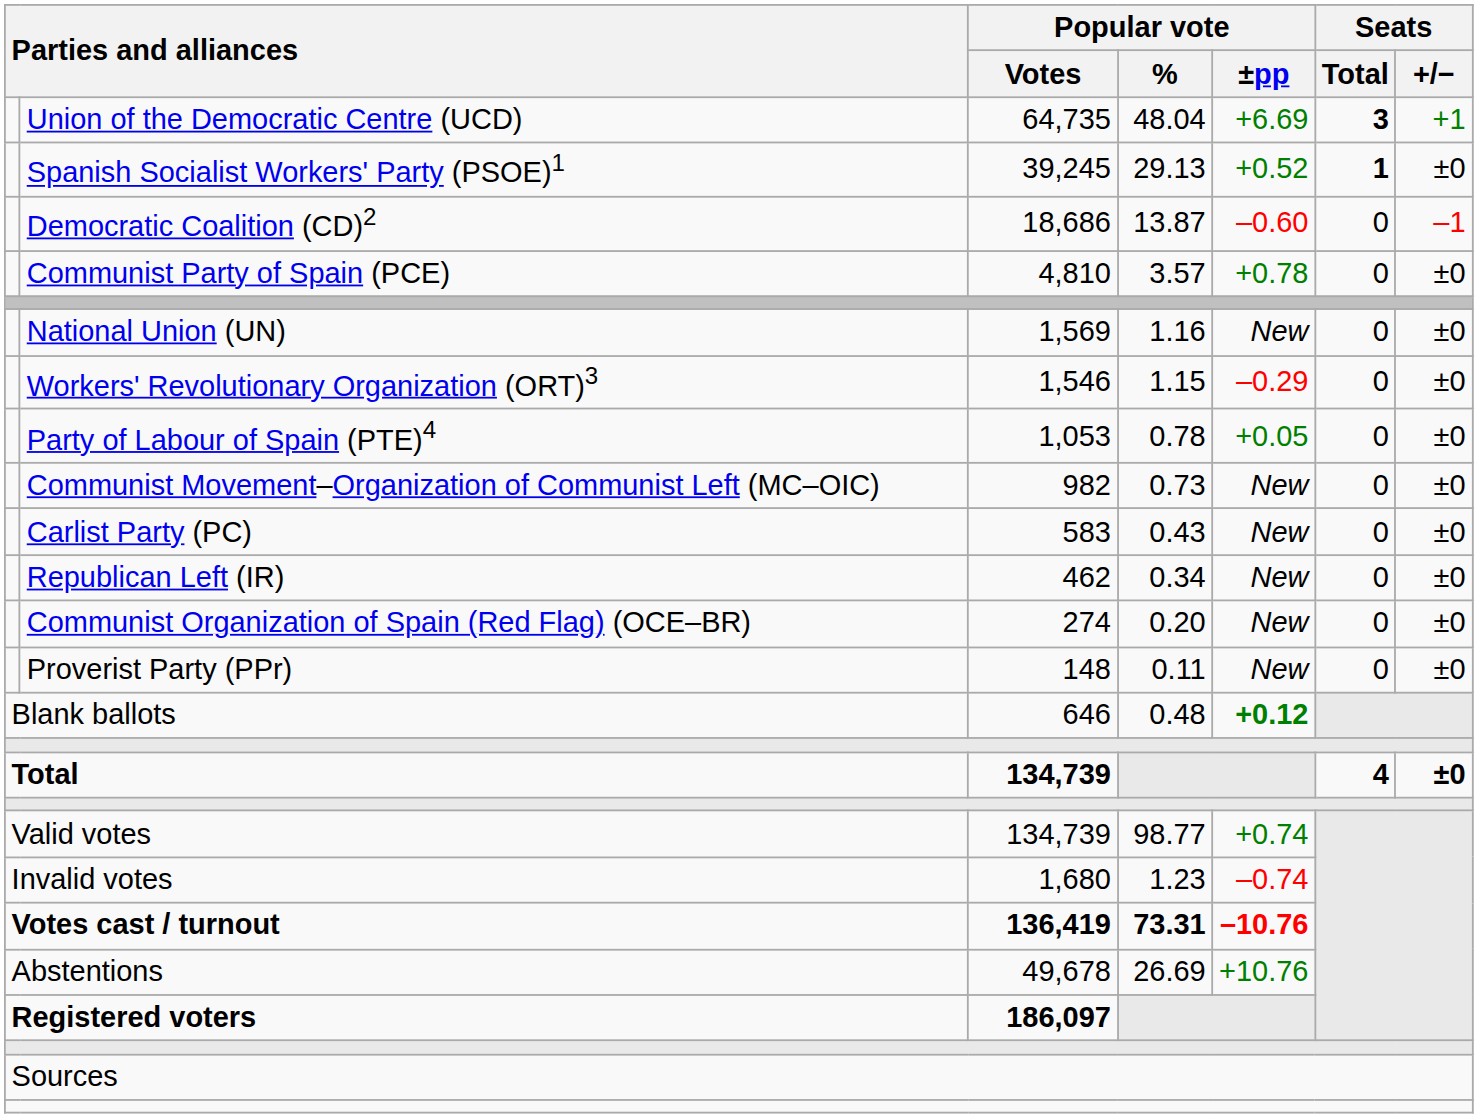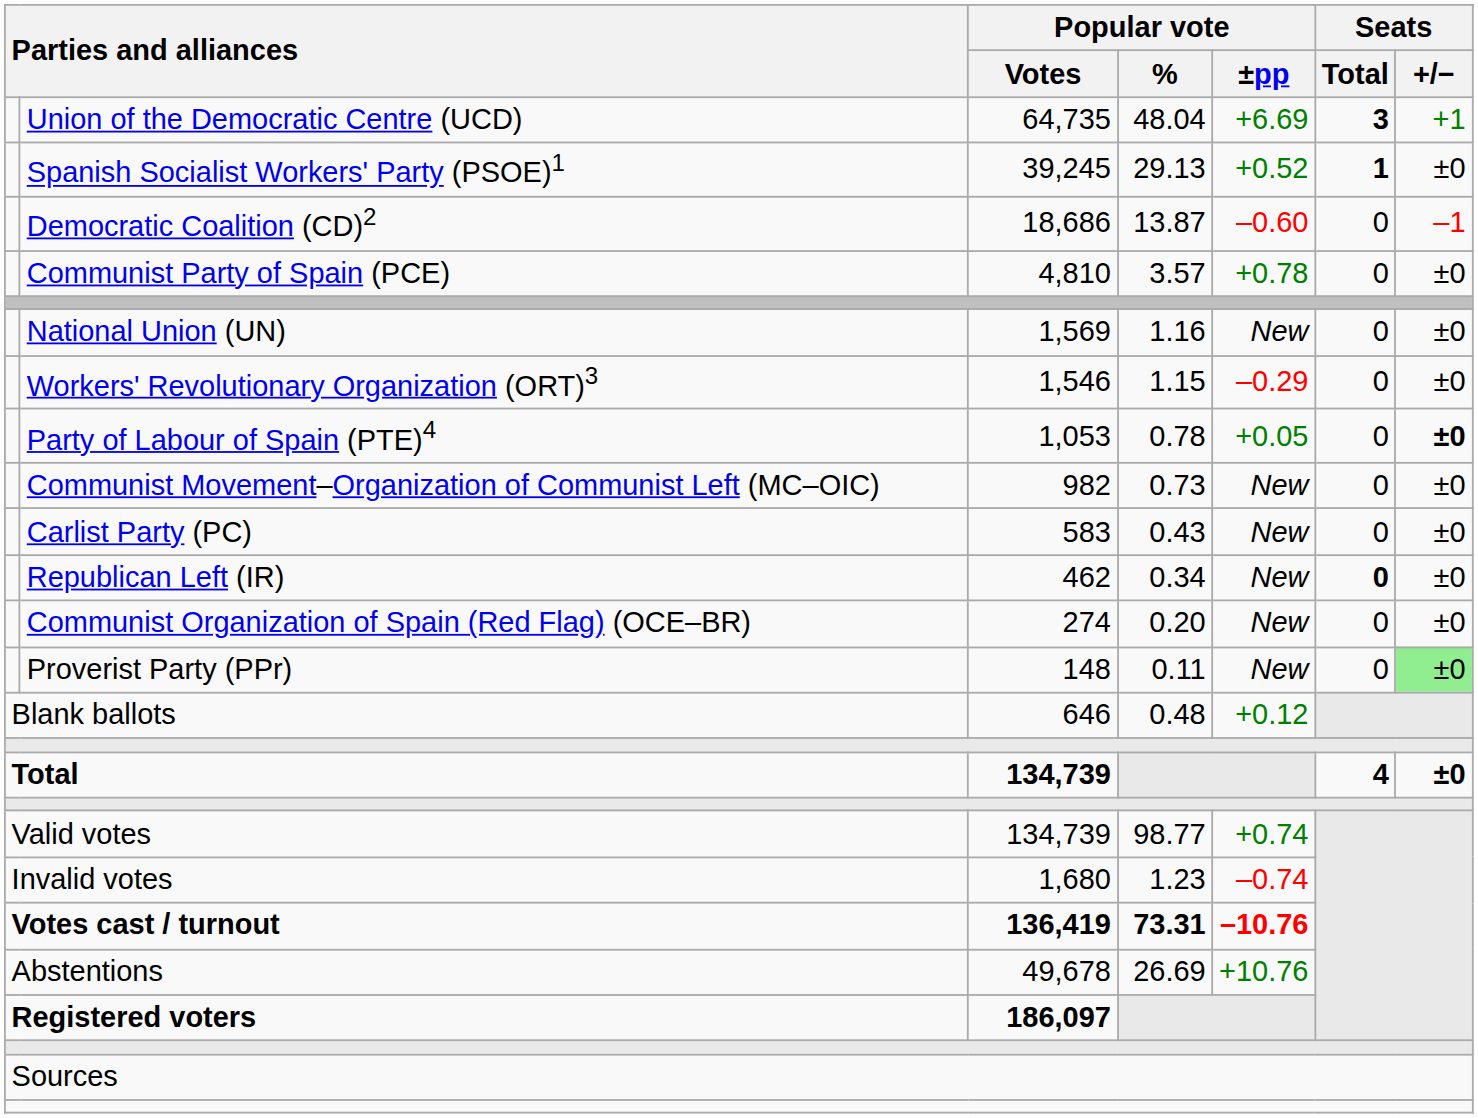(1450, 435) normal -> (1450, 435) bold
(1381, 577) normal -> (1381, 577) bold
(1450, 669) no background -> (1450, 669) lightgreen background
(1272, 715) bold -> (1272, 715) normal
